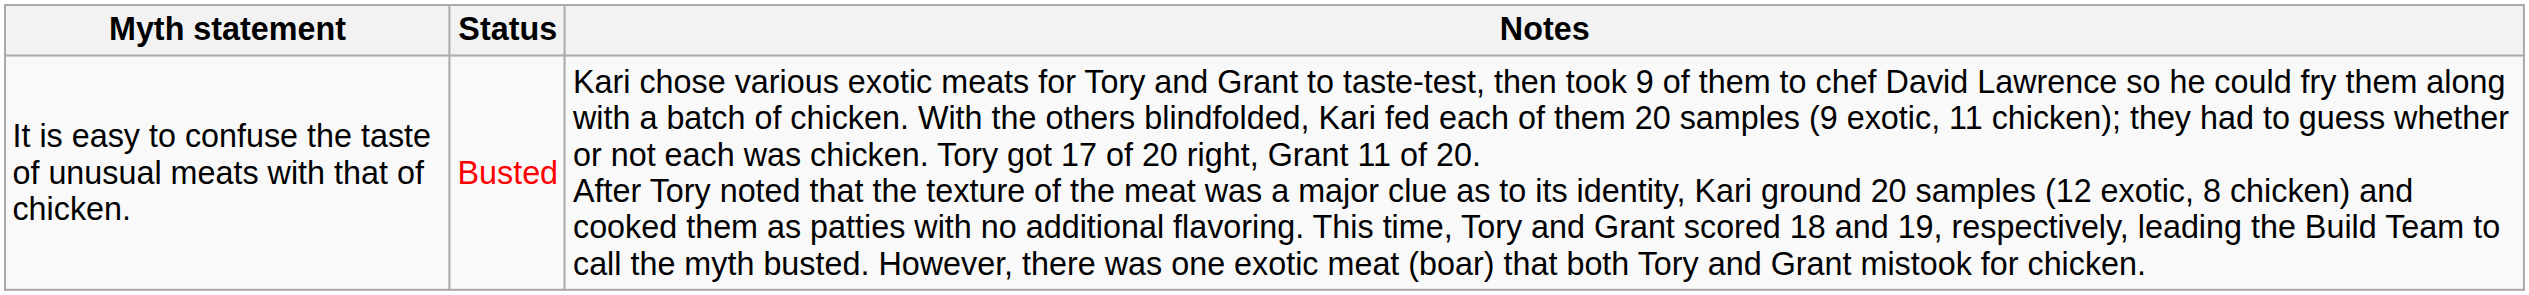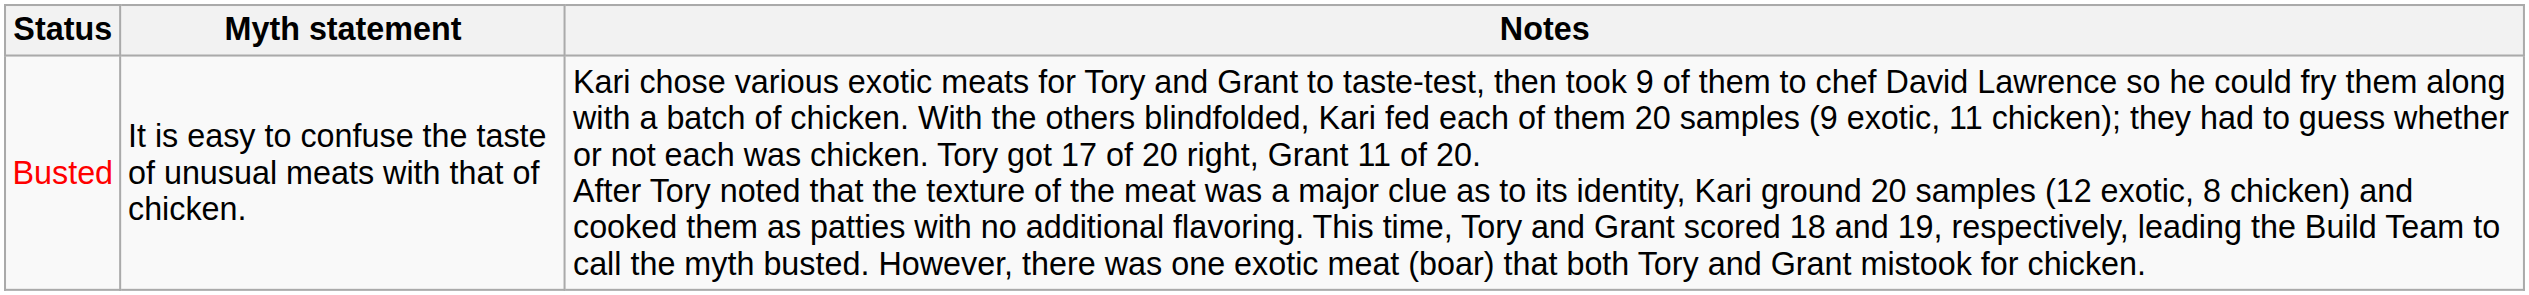columns swapped: (228, 30) <-> (508, 30)
